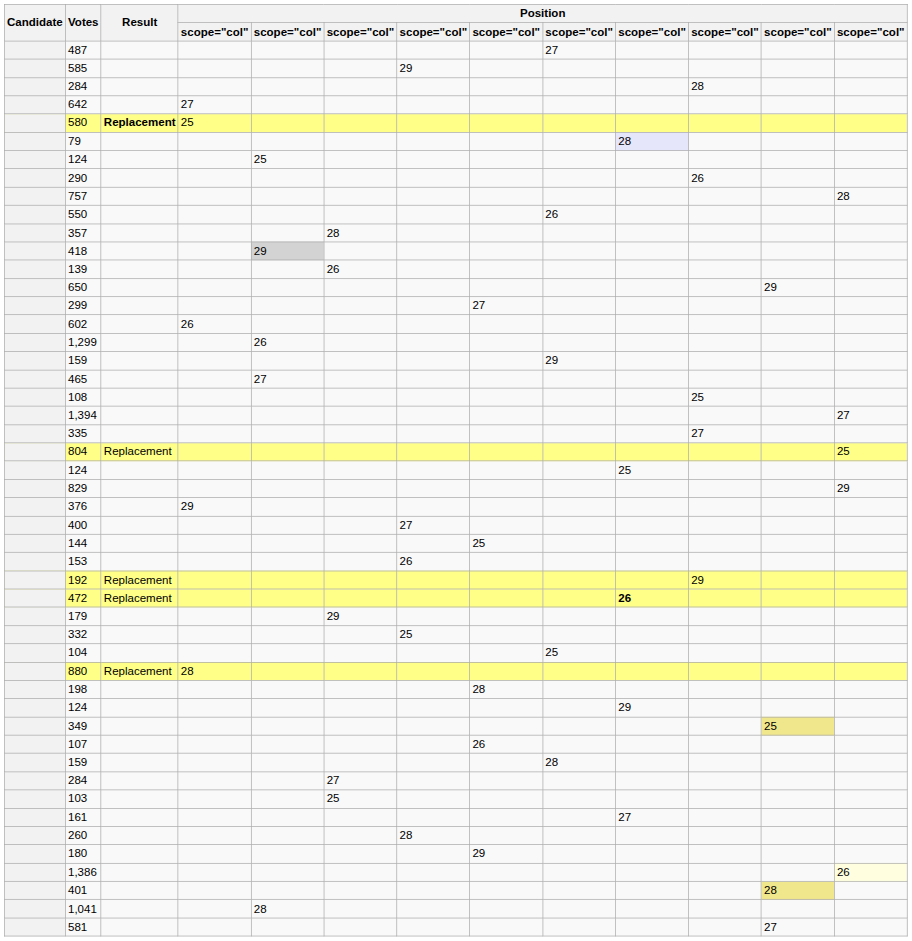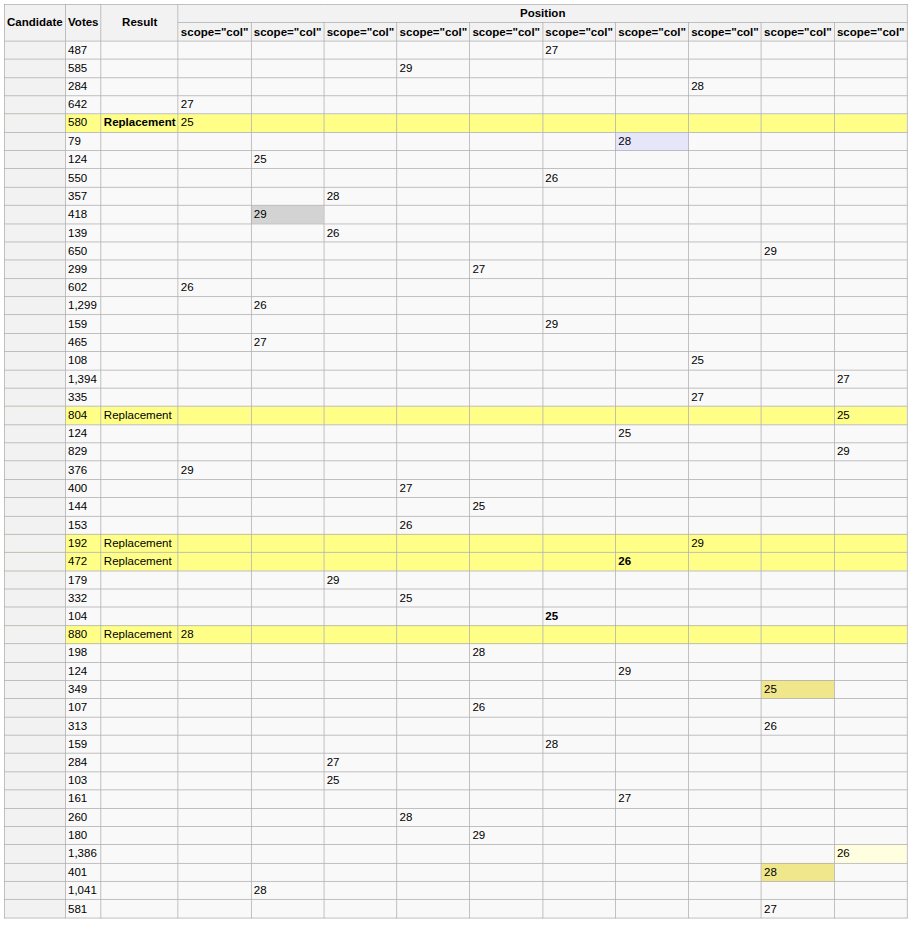- row: (78, 178)
- row: (78, 196)
(552, 653) normal -> (552, 616) bold
+ row: (78, 726)
